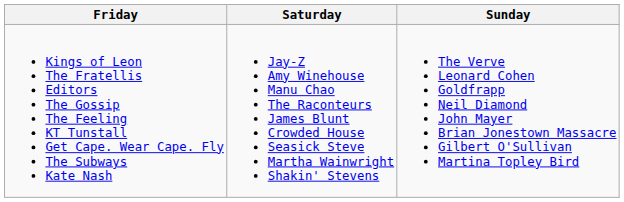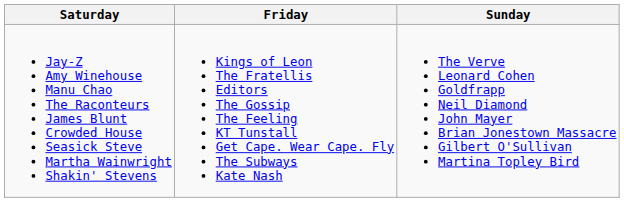columns swapped: (116, 15) <-> (312, 15)
